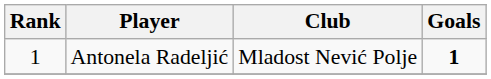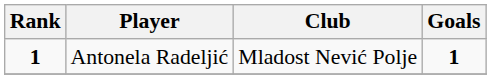(35, 56) normal -> (35, 56) bold
